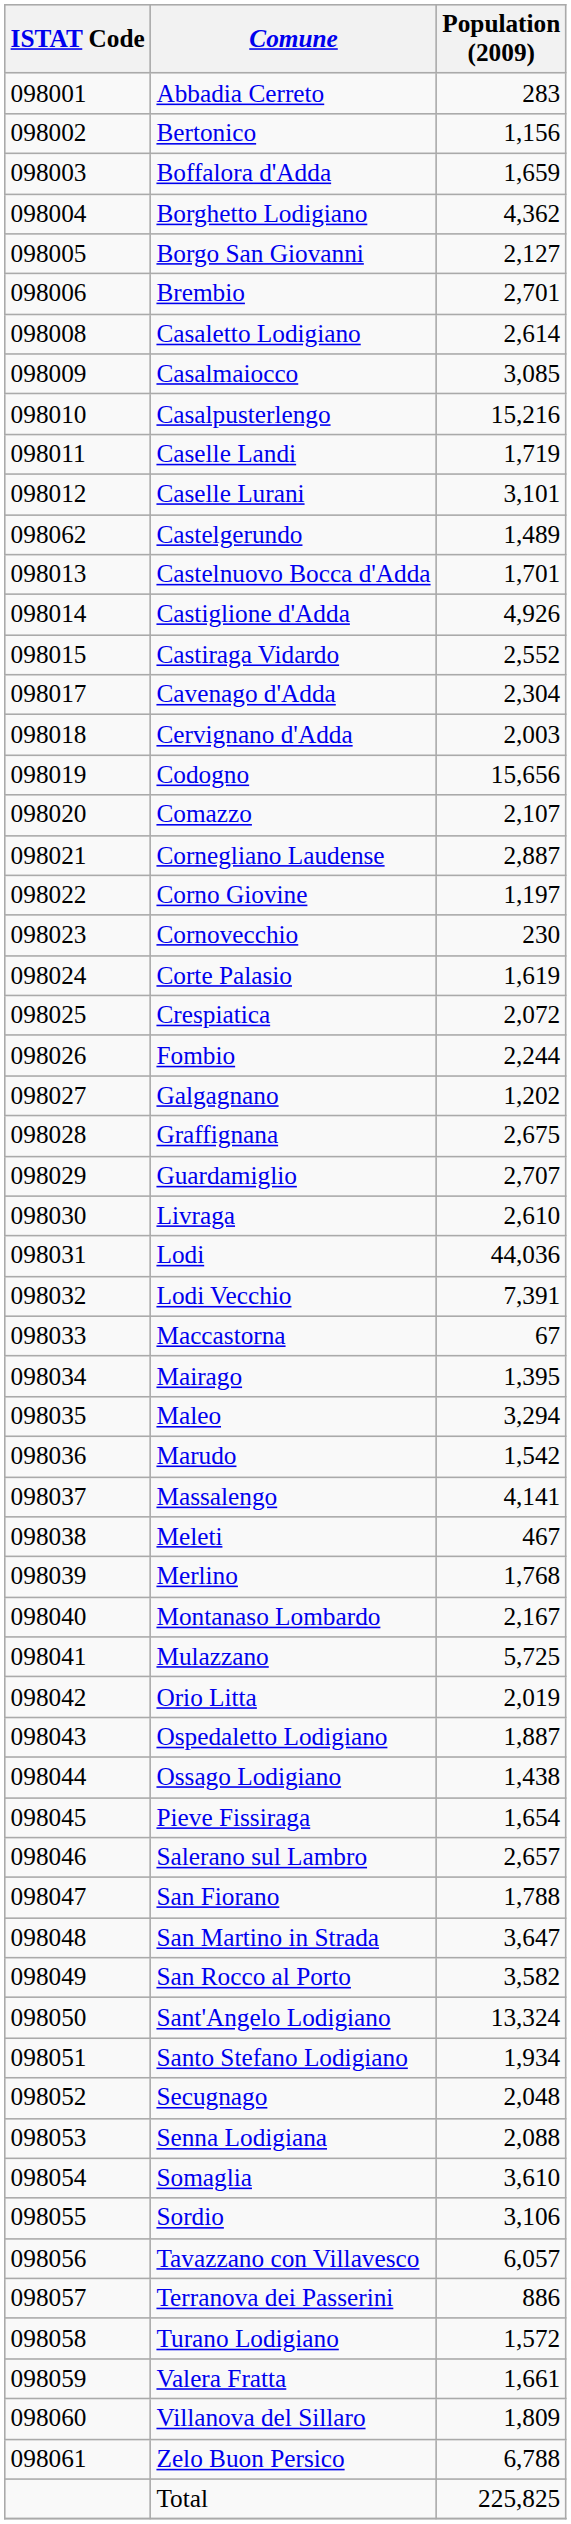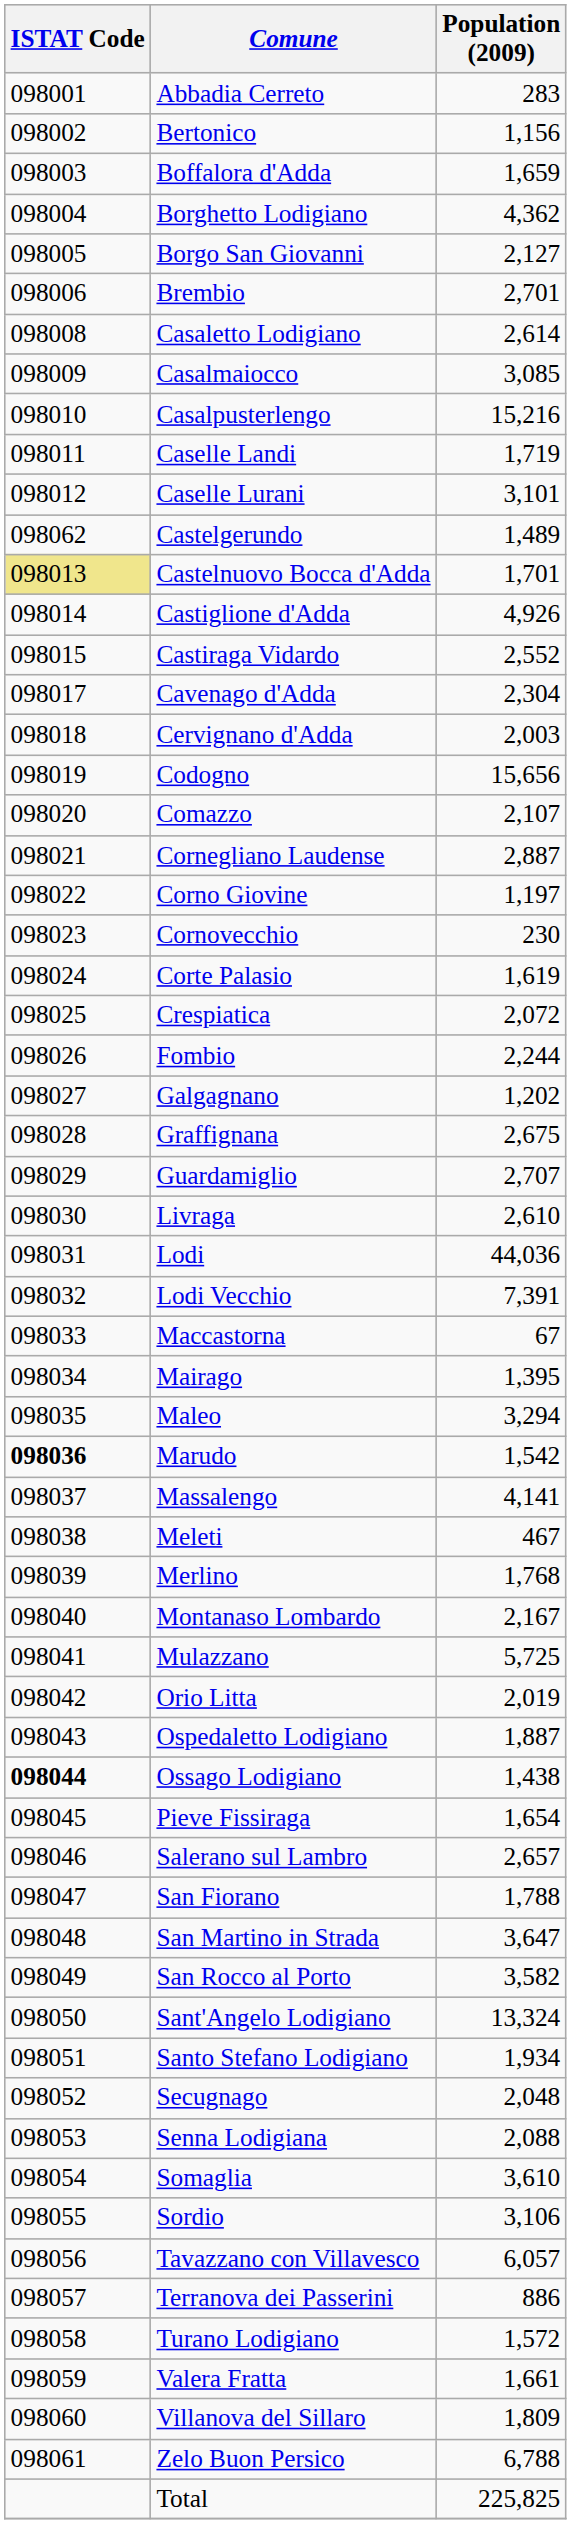(49, 574) no background -> (49, 574) khaki background
(49, 1456) normal -> (49, 1456) bold
(49, 1776) normal -> (49, 1776) bold
